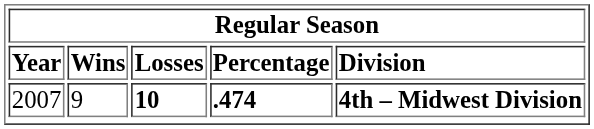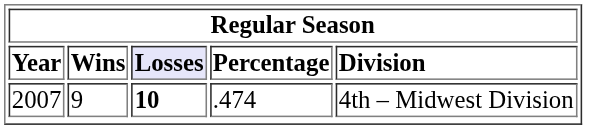(169, 62) no background -> (169, 62) lavender background
(235, 99) bold -> (235, 99) normal
(460, 99) bold -> (456, 99) normal
